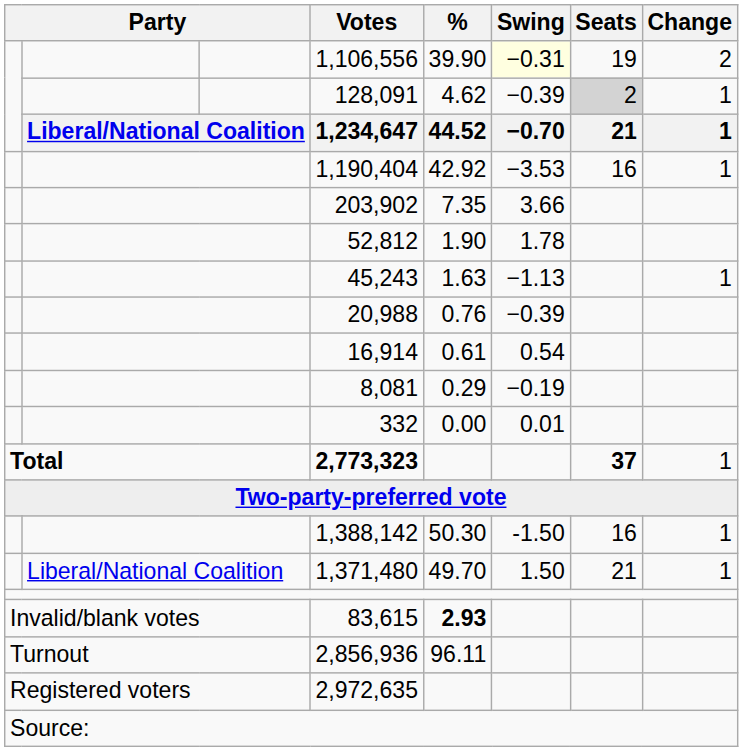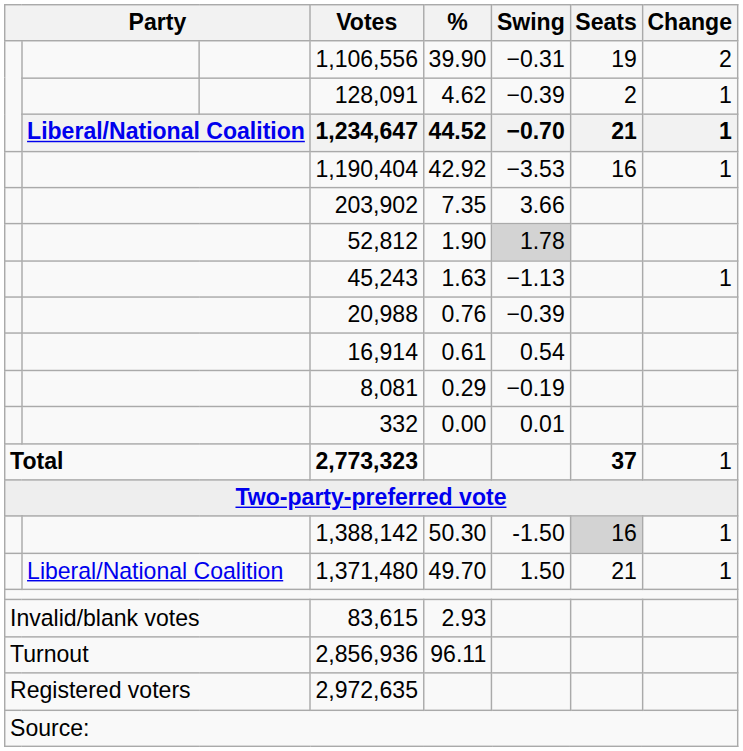(536, 59) lightyellow background -> (536, 59) no background
(630, 95) lightgrey background -> (630, 95) no background
(542, 242) no background -> (542, 242) lightgrey background
(624, 534) no background -> (624, 534) lightgrey background
(464, 618) bold -> (464, 618) normal
